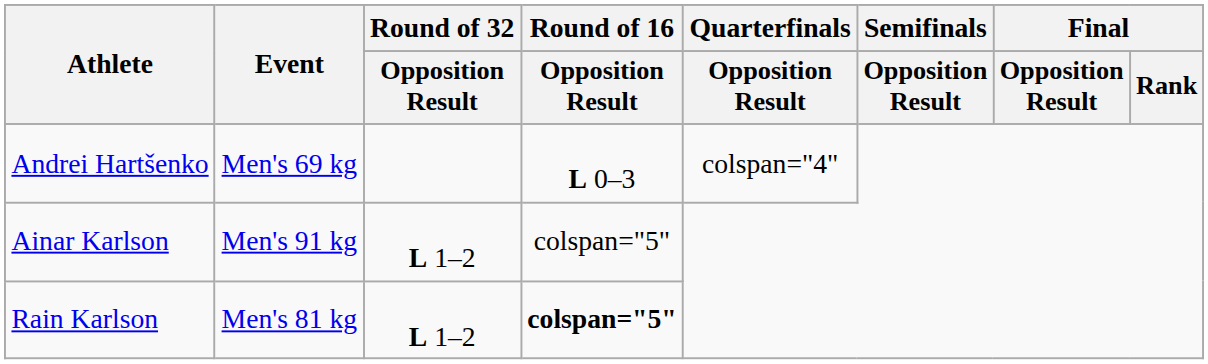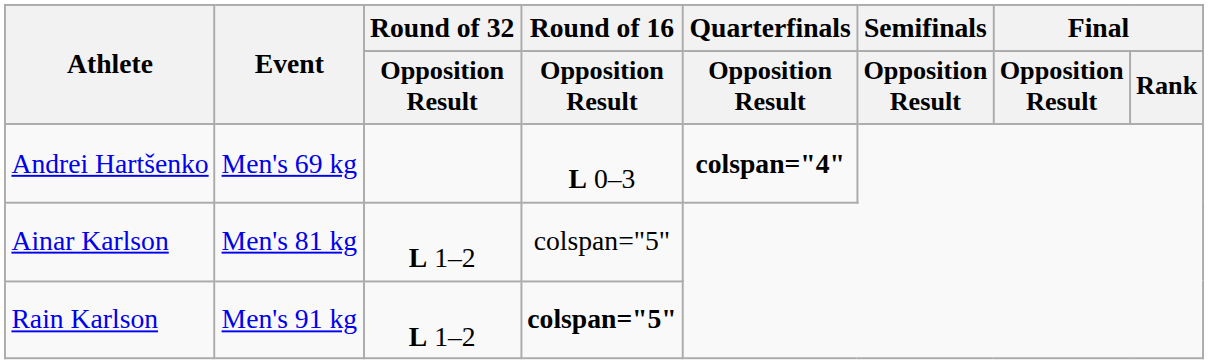(770, 163) normal -> (770, 163) bold
(289, 241) Men's 91 kg -> (289, 241) Men's 81 kg
(289, 319) Men's 81 kg -> (289, 319) Men's 91 kg
